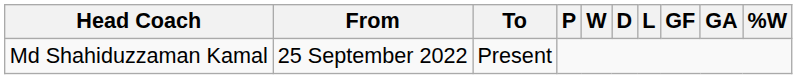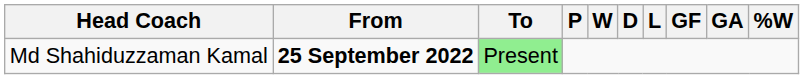(373, 55) normal -> (376, 55) bold
(515, 55) no background -> (521, 55) lightgreen background
